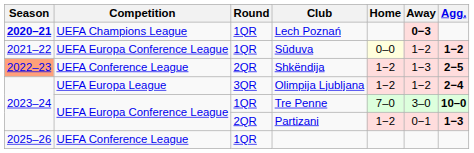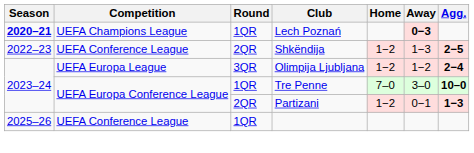- row: (294, 49)
(29, 67) lightsalmon background -> (29, 49) no background
